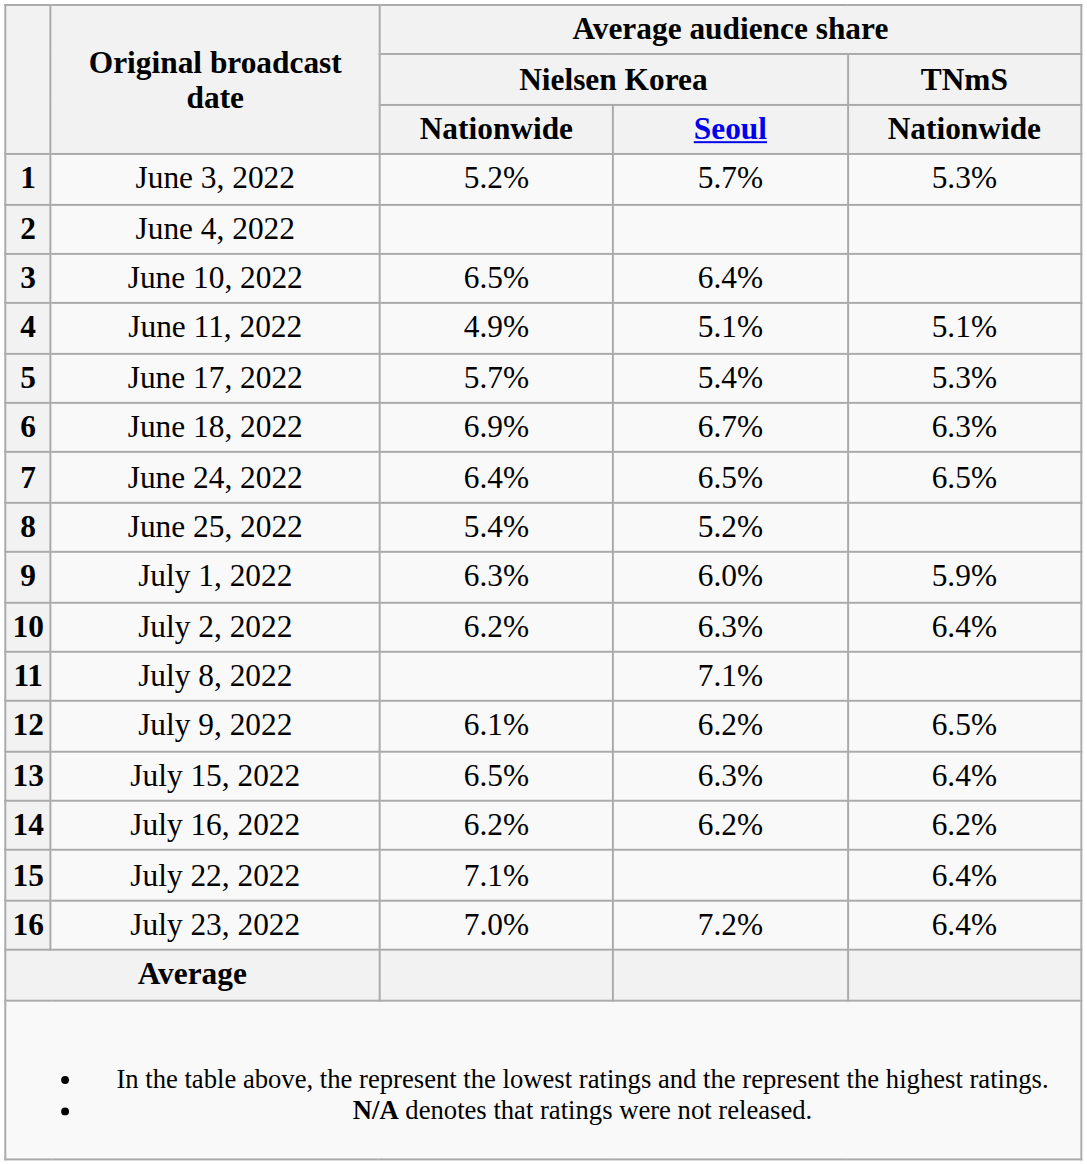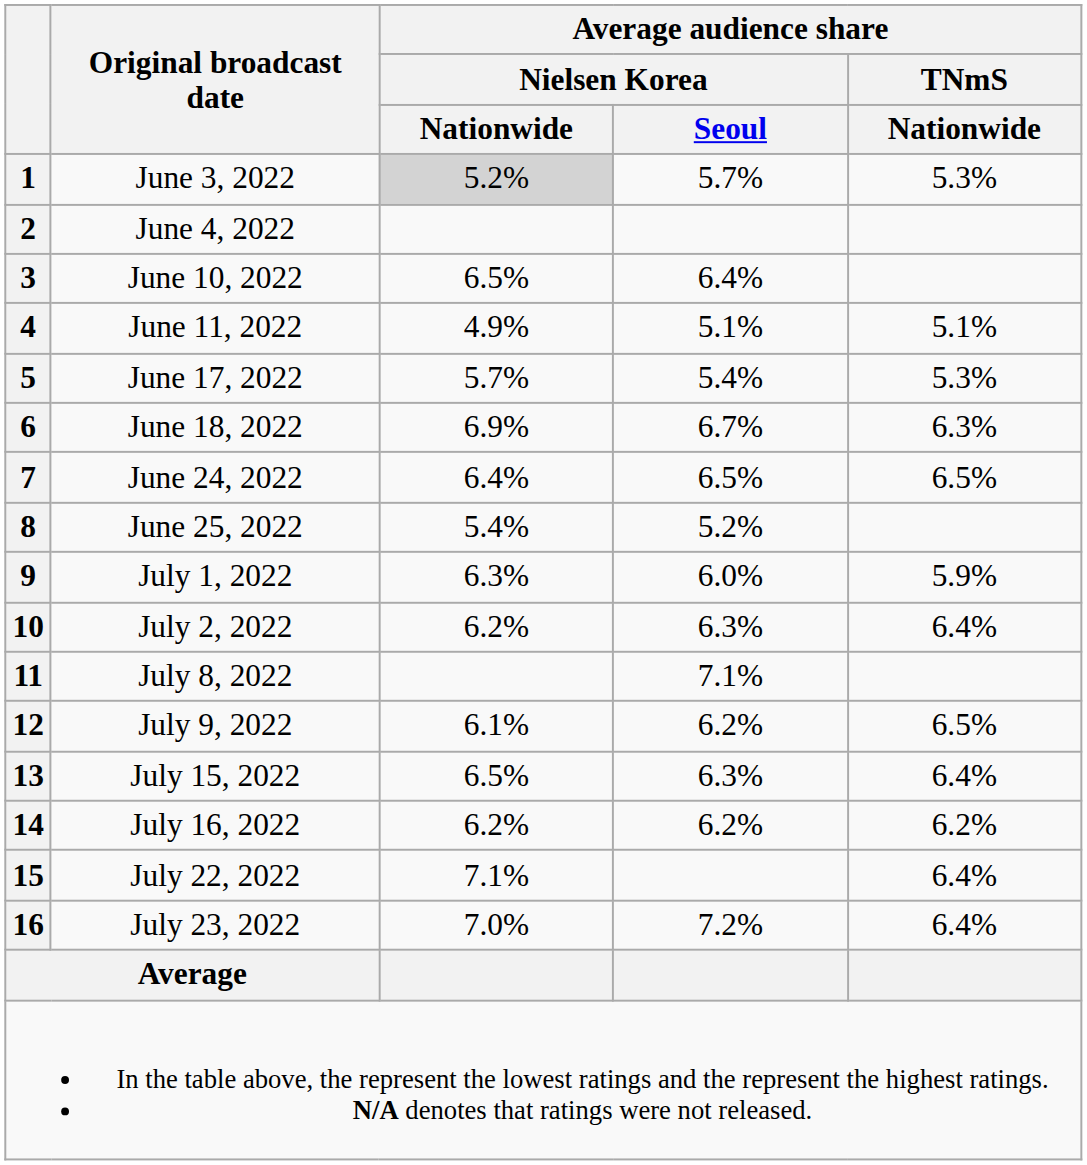(496, 178) no background -> (496, 178) lightgrey background
